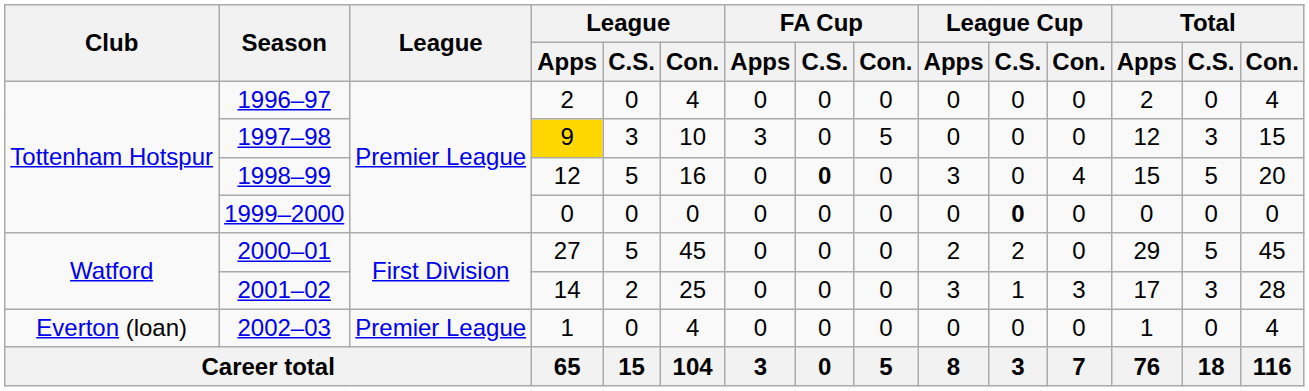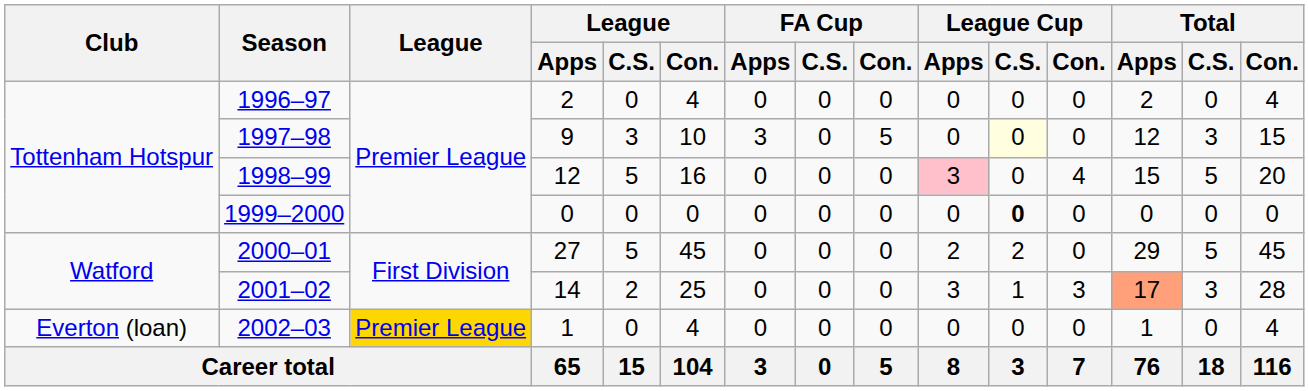(567, 137) gold background -> (567, 137) no background
(1018, 137) no background -> (1018, 137) lightyellow background
(825, 175) bold -> (825, 175) normal
(954, 175) no background -> (954, 175) pink background
(1147, 289) no background -> (1147, 289) lightsalmon background
(441, 328) no background -> (441, 328) gold background
